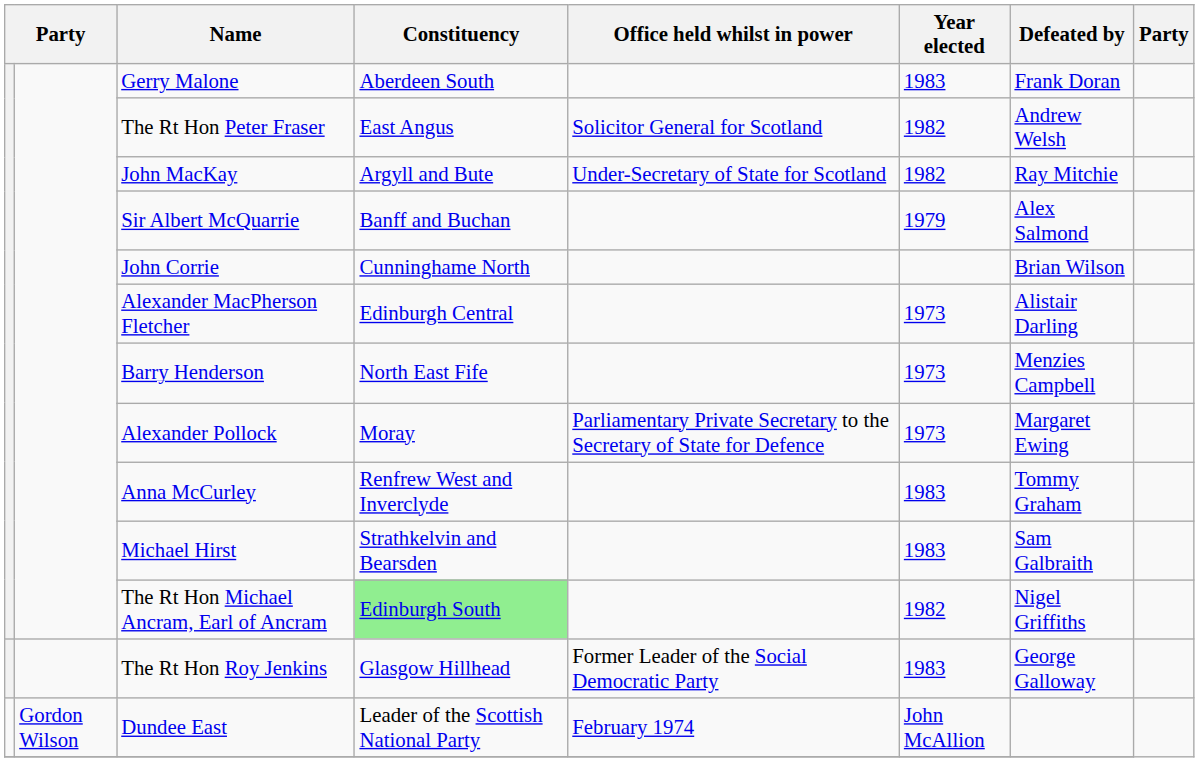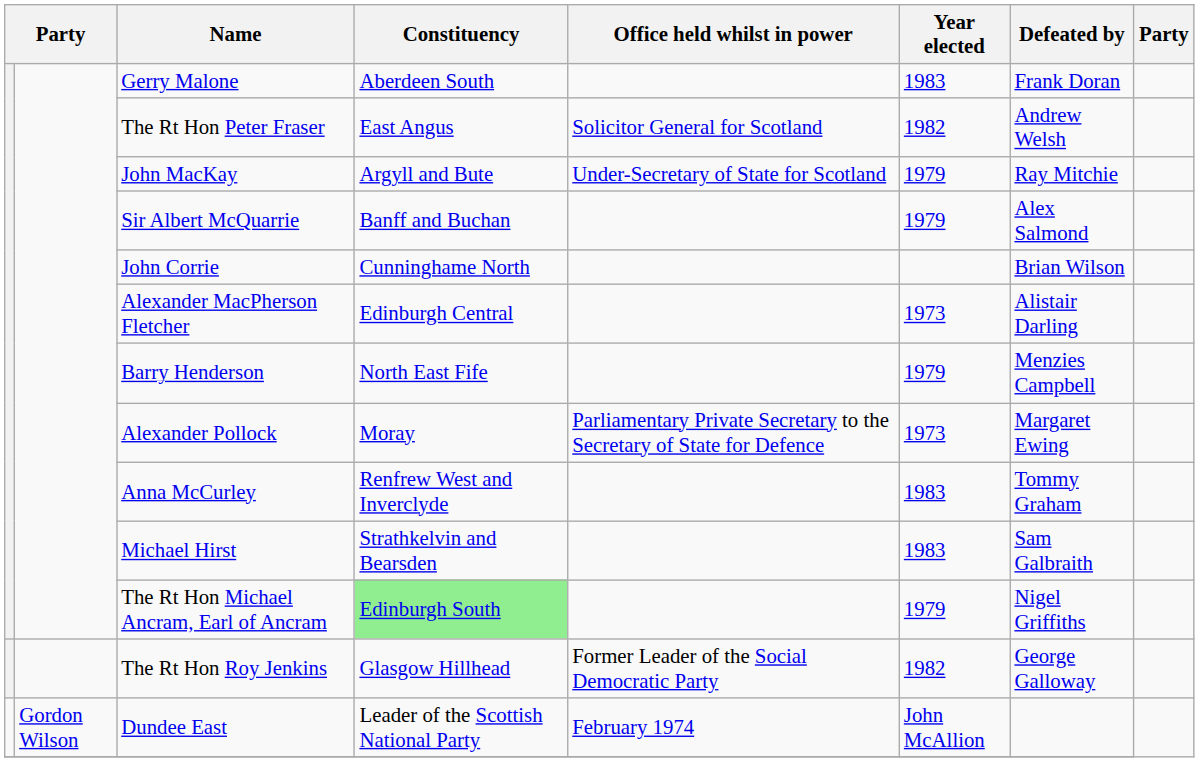(925, 174) 1982 -> (925, 174) 1979
(925, 373) 1973 -> (925, 373) 1979
(925, 609) 1982 -> (925, 609) 1979
(925, 668) 1983 -> (925, 668) 1982
